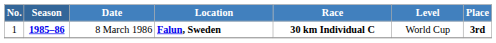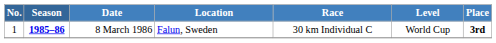(189, 29) bold -> (187, 29) normal
(333, 29) bold -> (333, 29) normal
